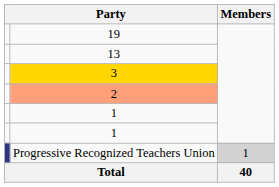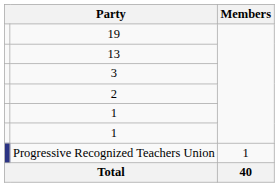(114, 73) gold background -> (114, 73) no background
(114, 93) lightsalmon background -> (114, 93) no background
(246, 152) lightgrey background -> (246, 152) no background
